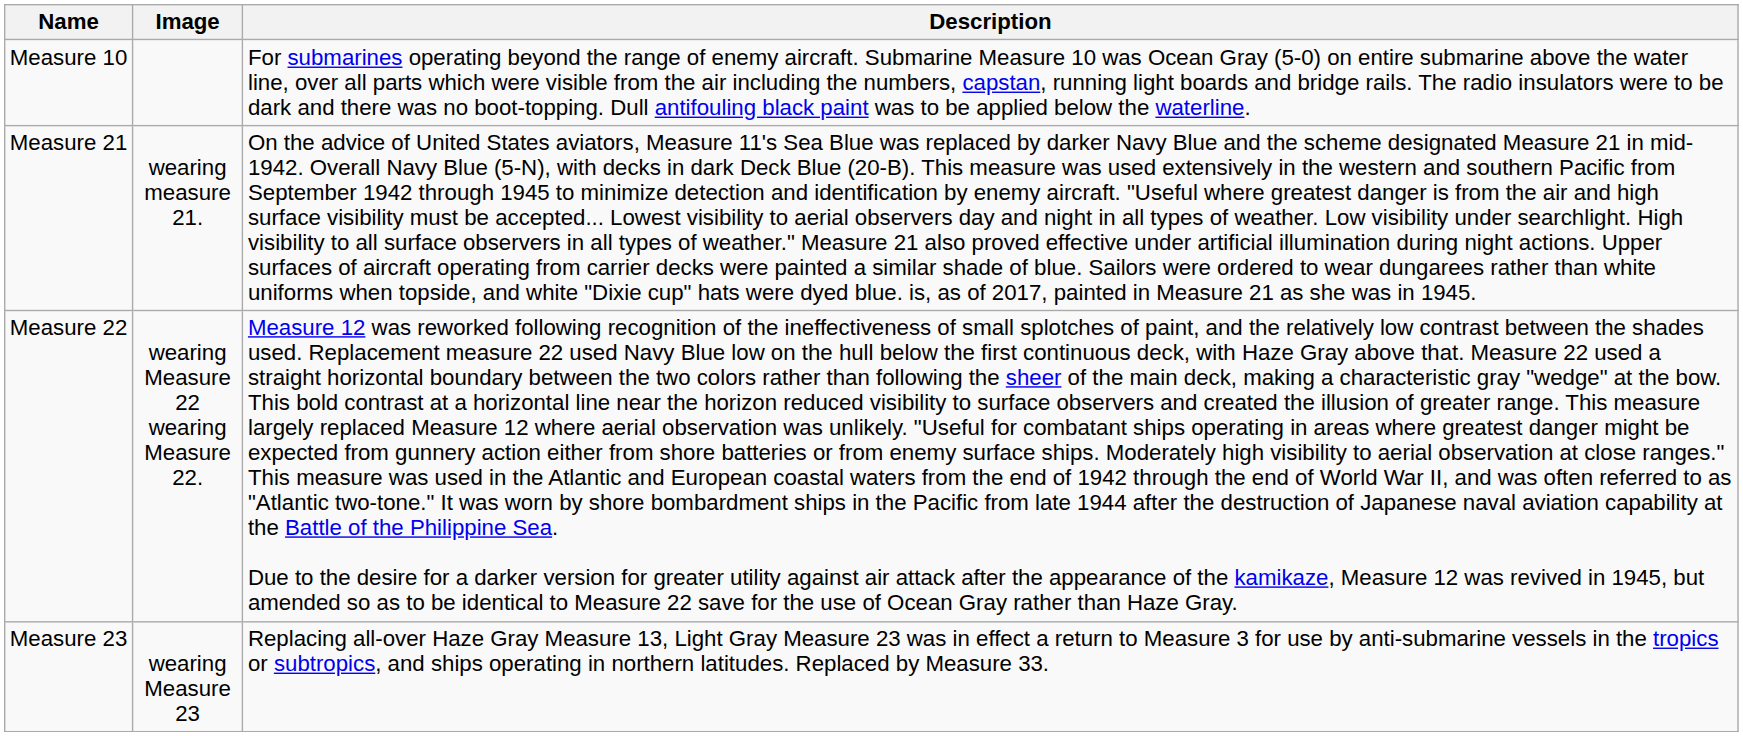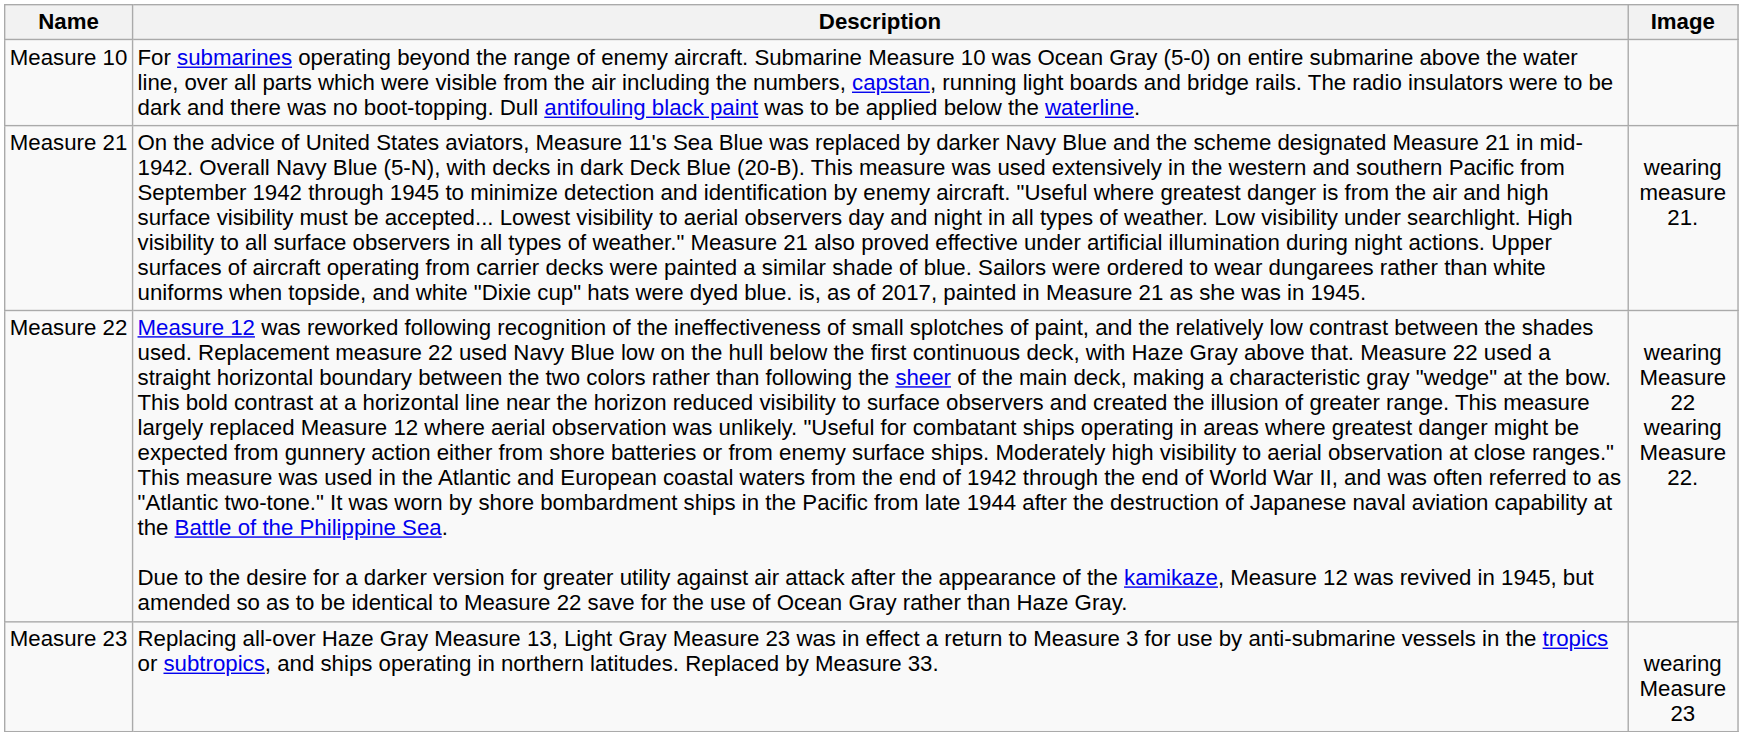columns swapped: (990, 22) <-> (188, 22)
